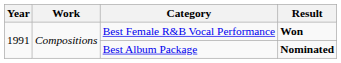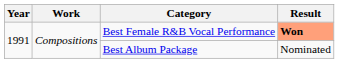(292, 31) no background -> (292, 31) lightsalmon background
(307, 49) bold -> (306, 49) normal
